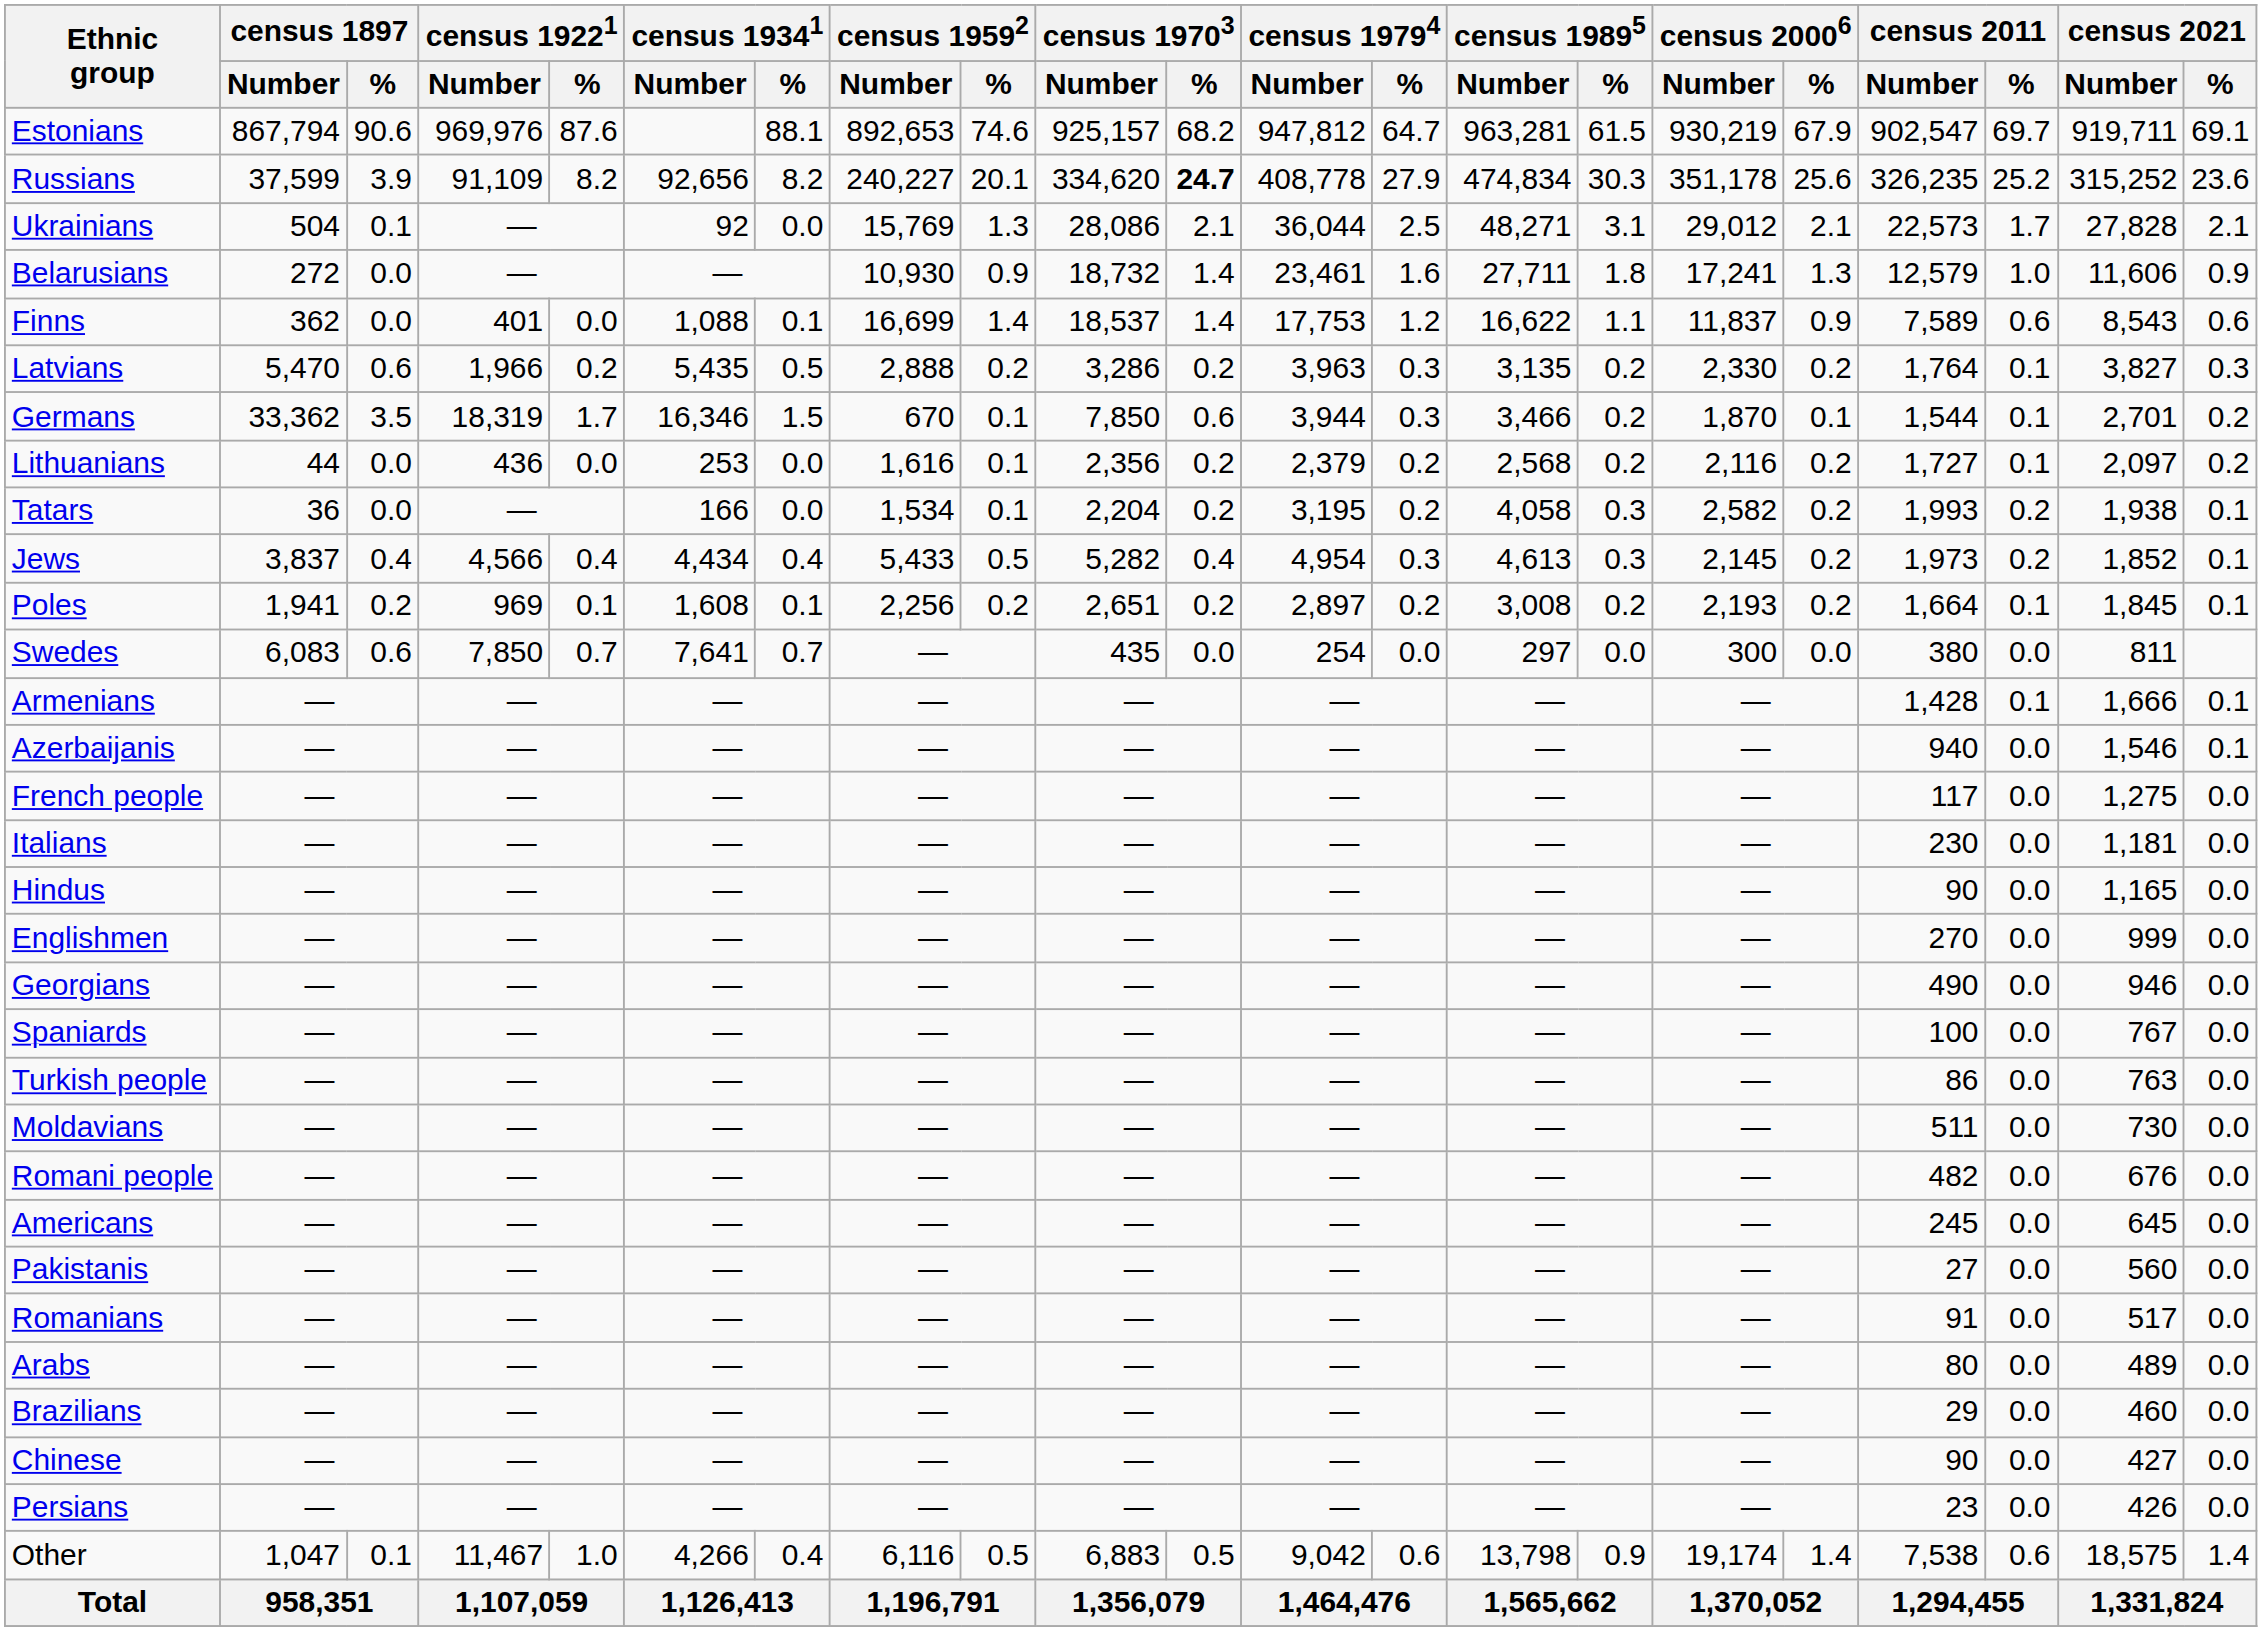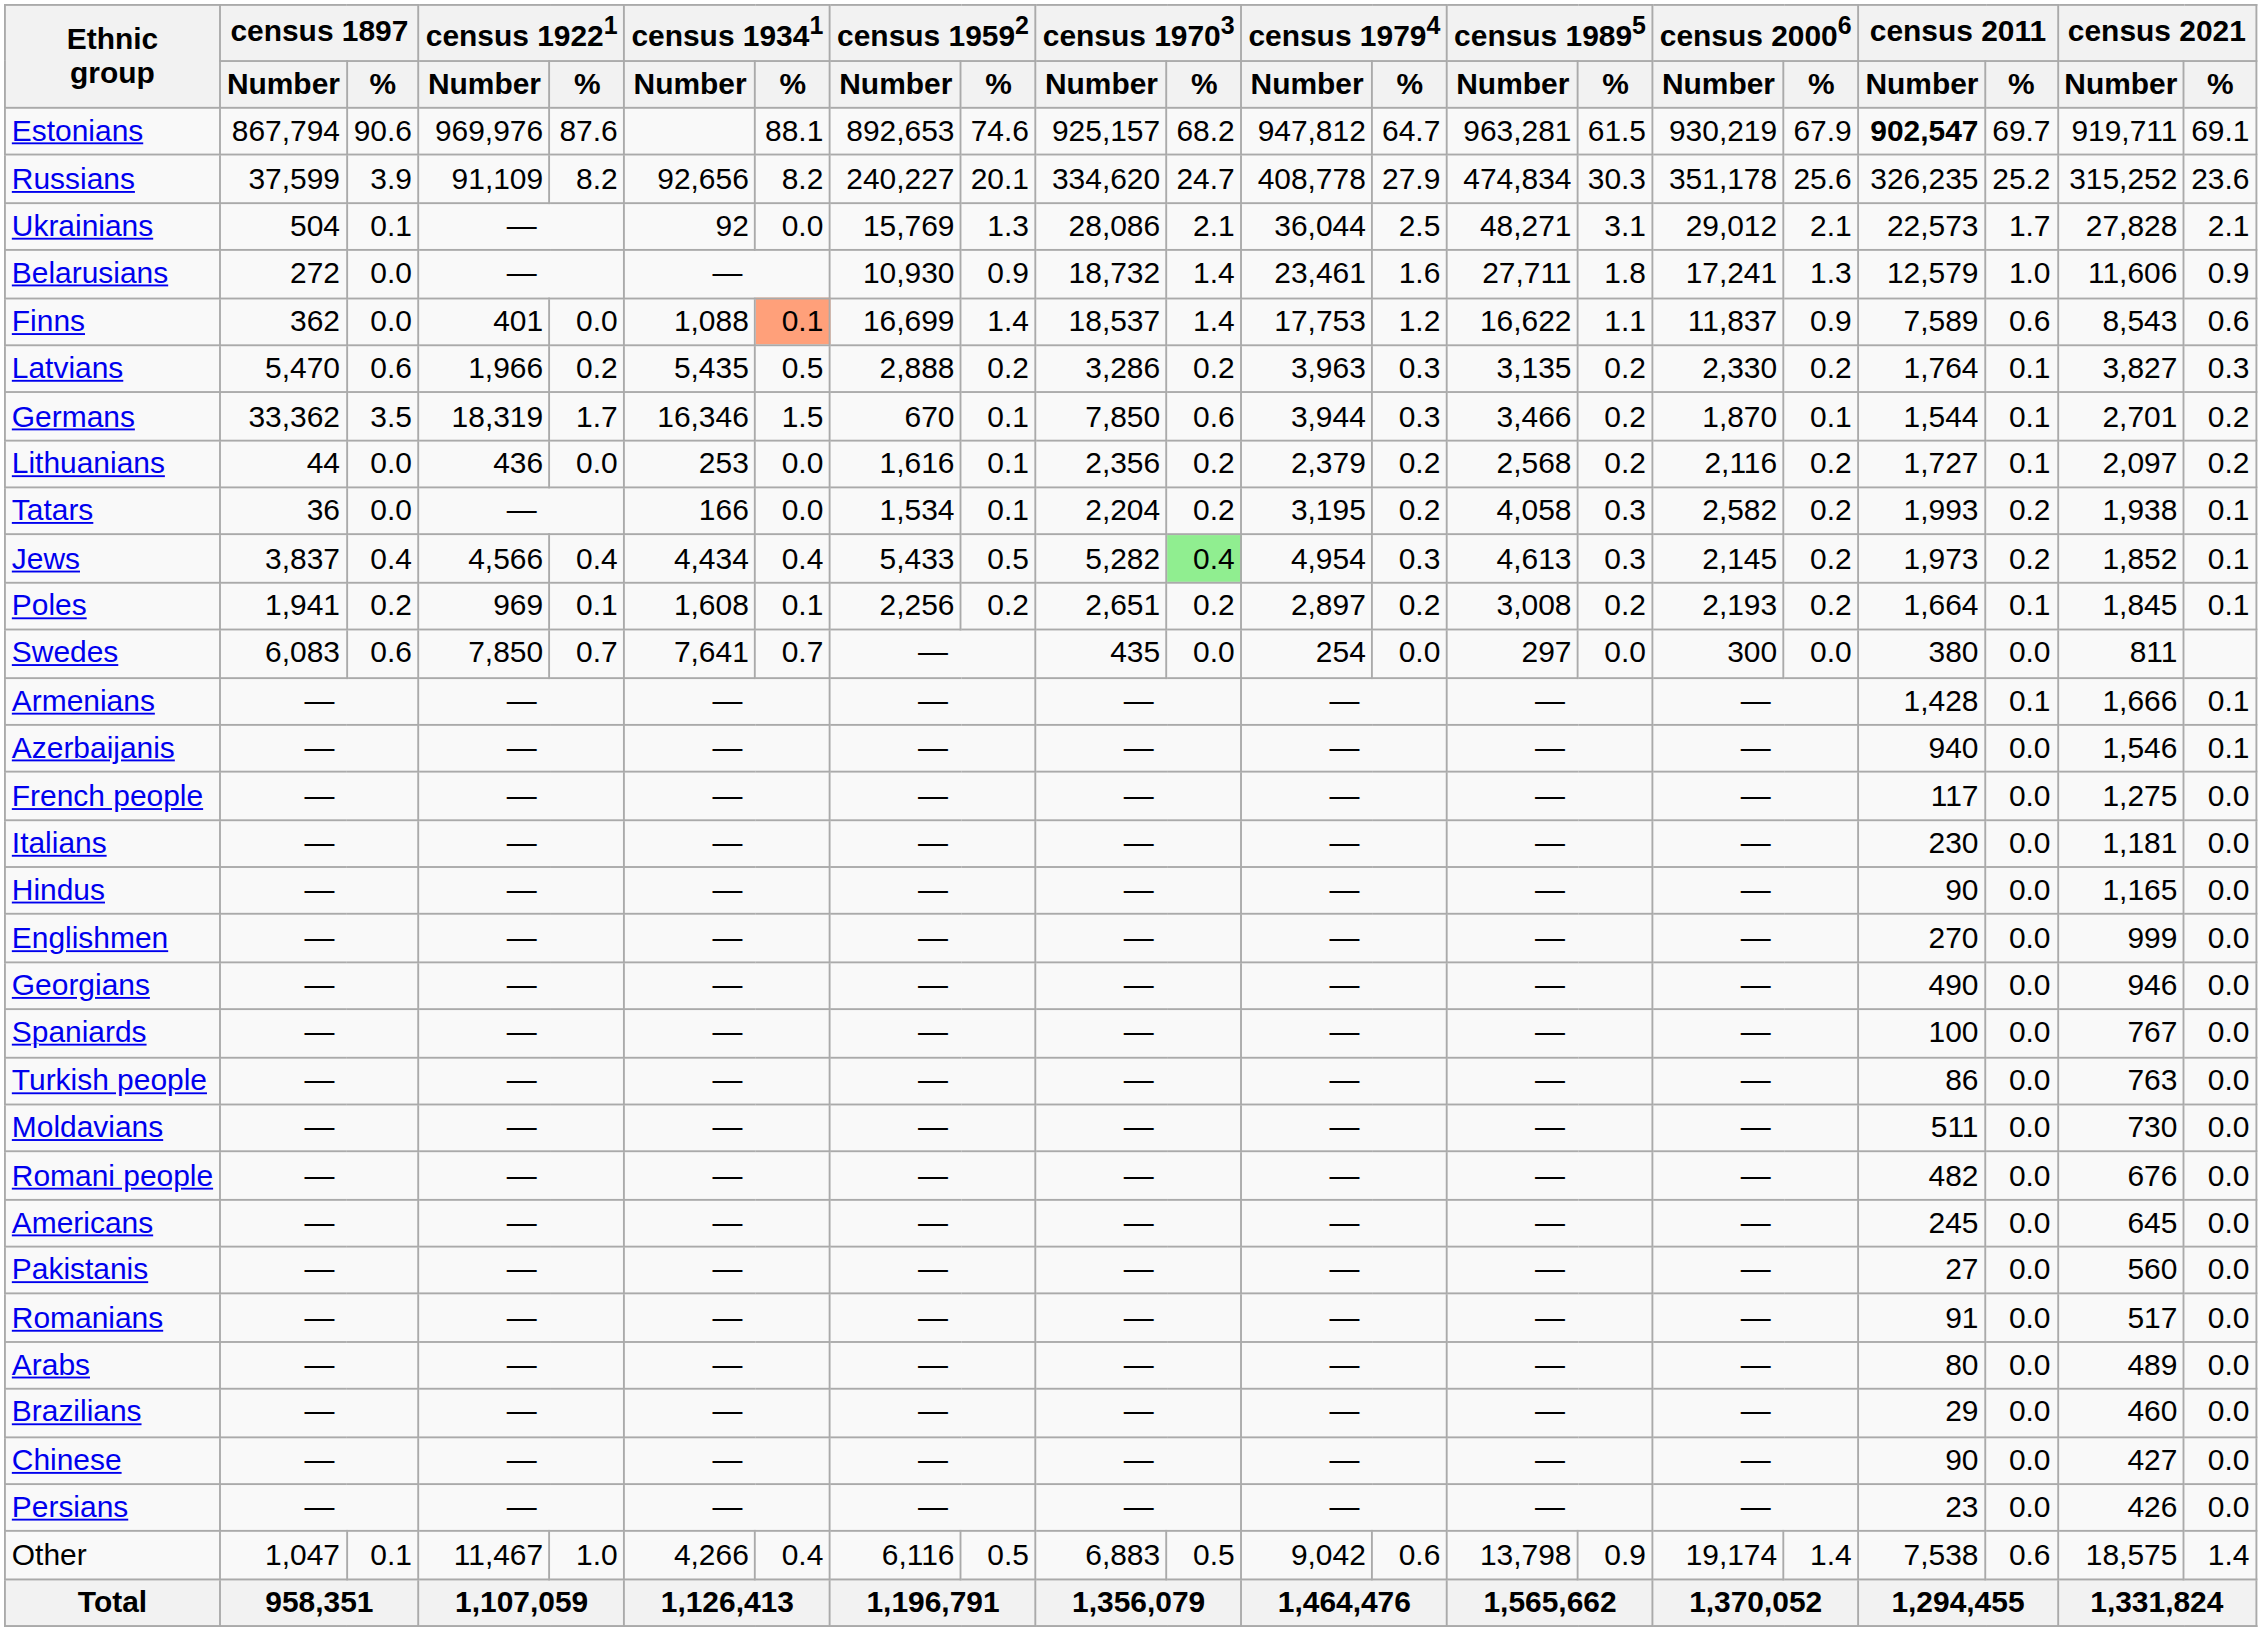(1924, 131) normal -> (1924, 131) bold
(1206, 178) bold -> (1206, 178) normal
(802, 321) no background -> (802, 321) lightsalmon background
(1214, 558) no background -> (1214, 558) lightgreen background
